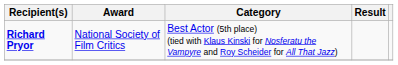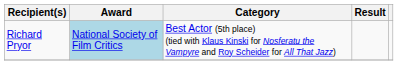(26, 40) bold -> (24, 40) normal
(117, 40) no background -> (115, 40) lightblue background
